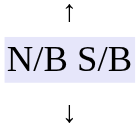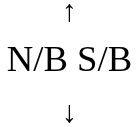(69, 59) lavender background -> (69, 59) no background
